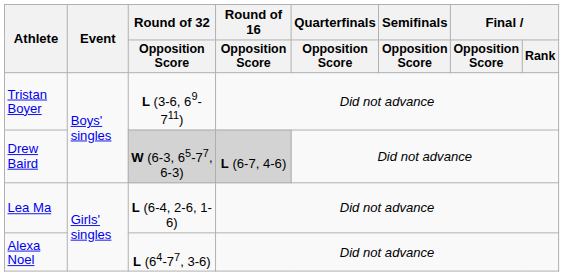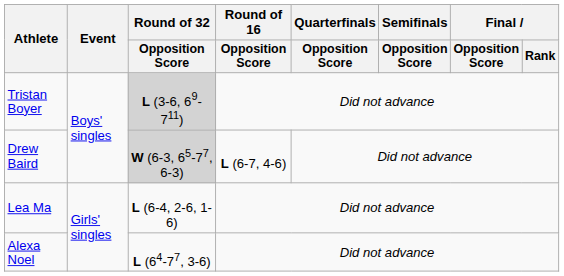(172, 109) no background -> (172, 109) lightgrey background
(254, 164) lightgrey background -> (254, 164) no background
